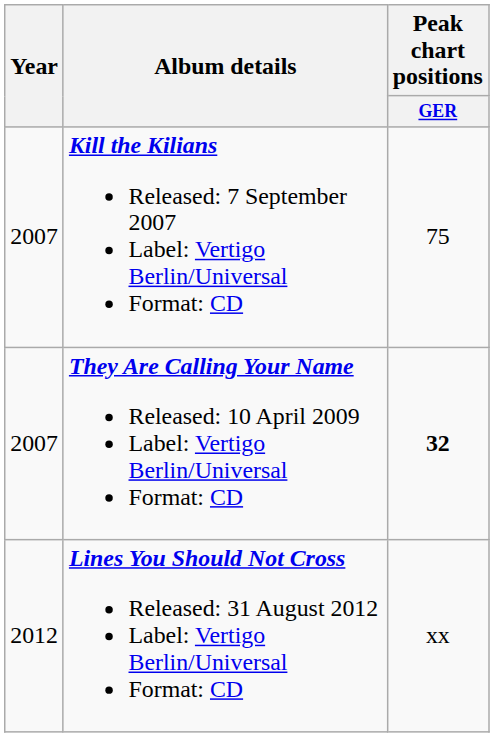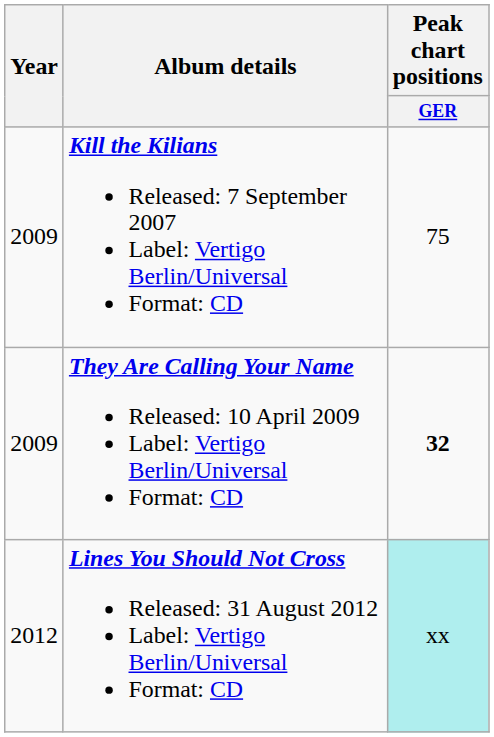(34, 236) 2007 -> (34, 236) 2009
(34, 442) 2007 -> (34, 442) 2009
(438, 635) no background -> (438, 635) paleturquoise background
